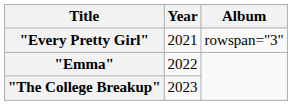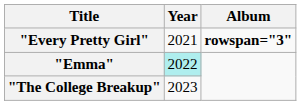(244, 40) normal -> (248, 40) bold
(183, 64) no background -> (183, 64) paleturquoise background
